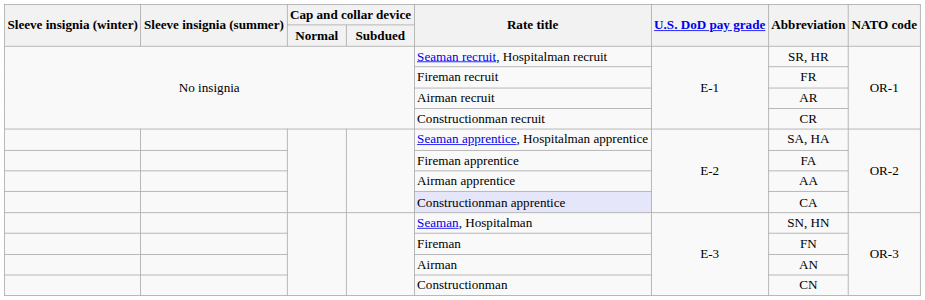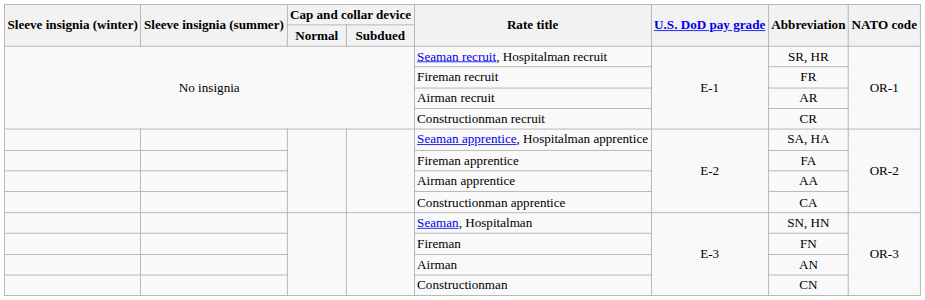(491, 202) lavender background -> (491, 202) no background
